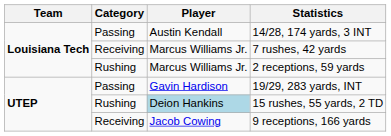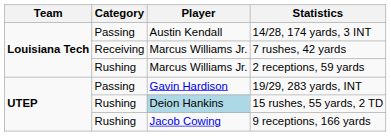(119, 121) Receiving -> (115, 121) Rushing
